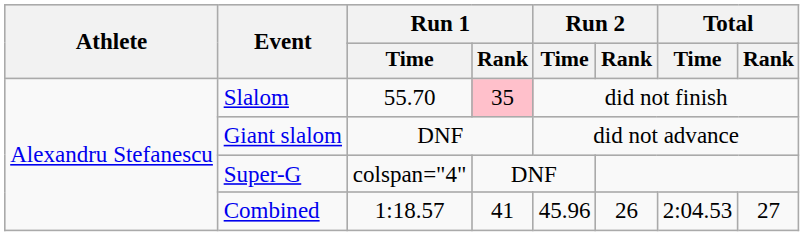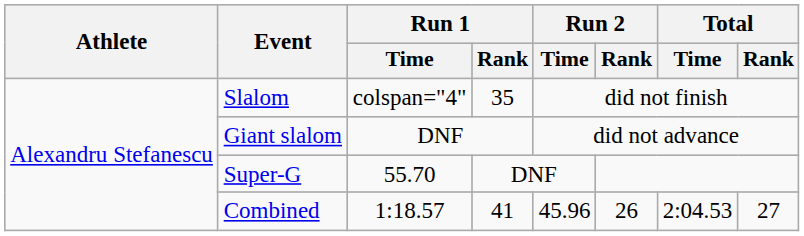(410, 97) 55.70 -> (410, 97) colspan="4"
(503, 97) pink background -> (503, 97) no background
(410, 173) colspan="4" -> (410, 173) 55.70
